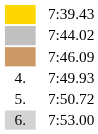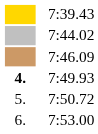(20, 77) normal -> (20, 77) bold
(20, 120) lightgrey background -> (20, 120) no background
